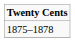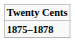(30, 29) normal -> (30, 29) bold
